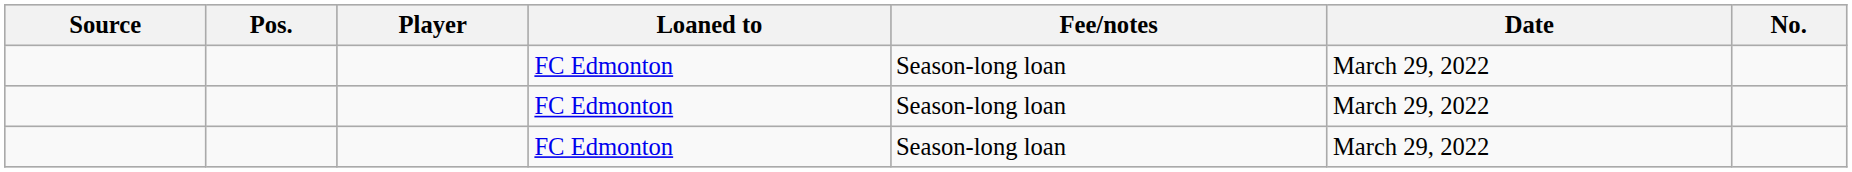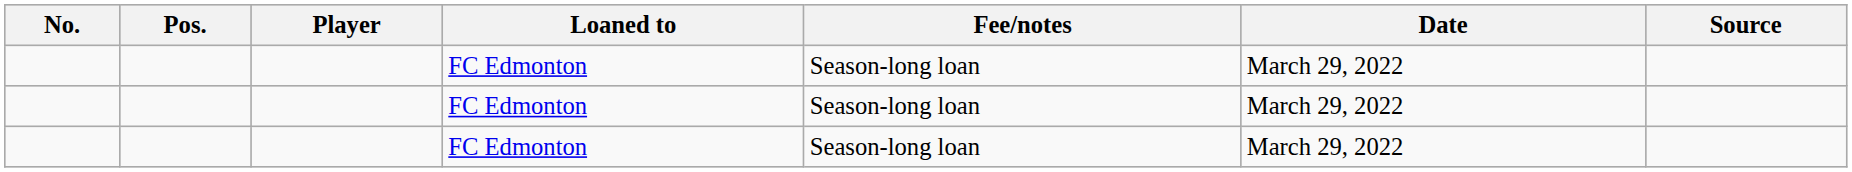columns swapped: (1789, 24) <-> (105, 24)
